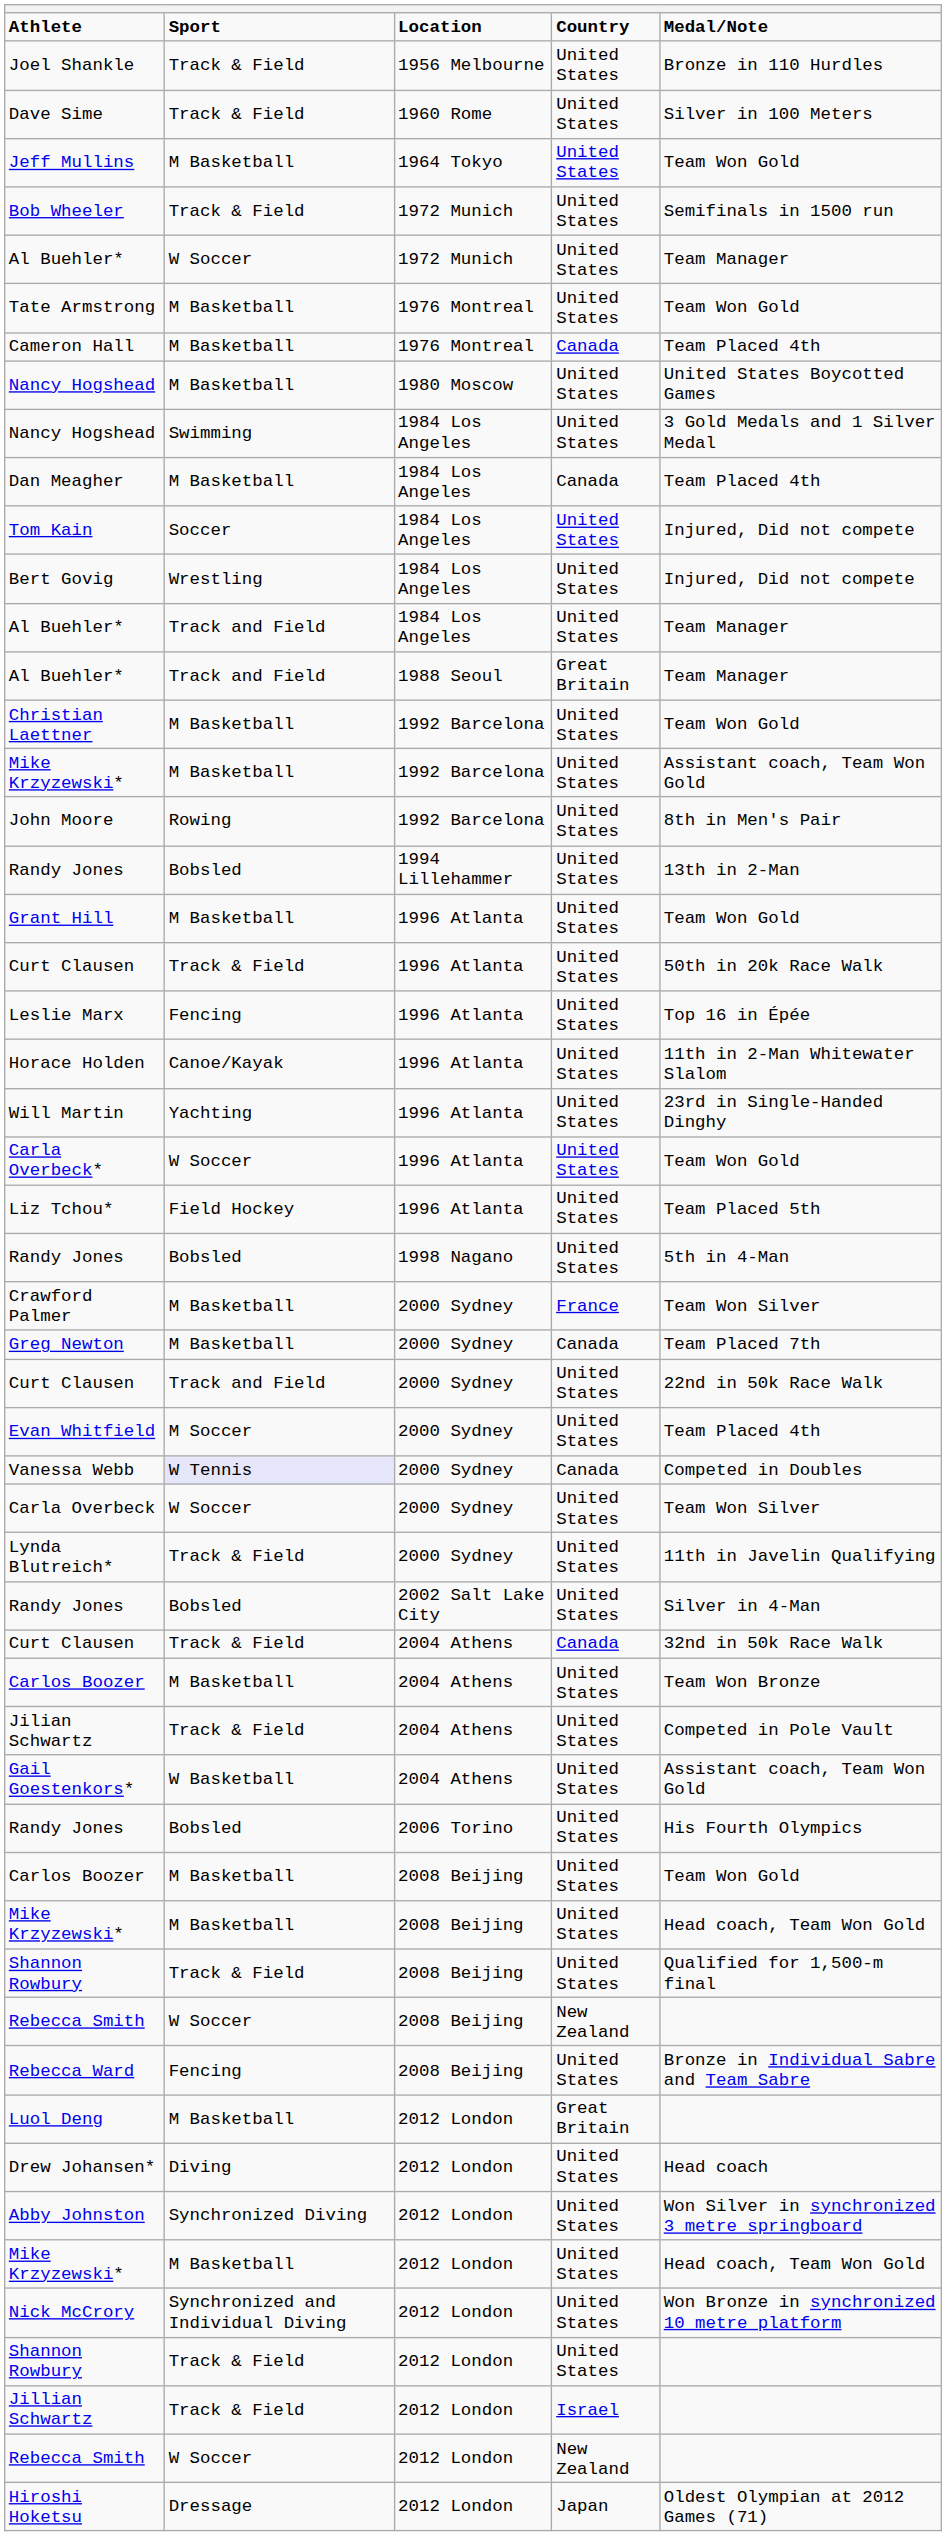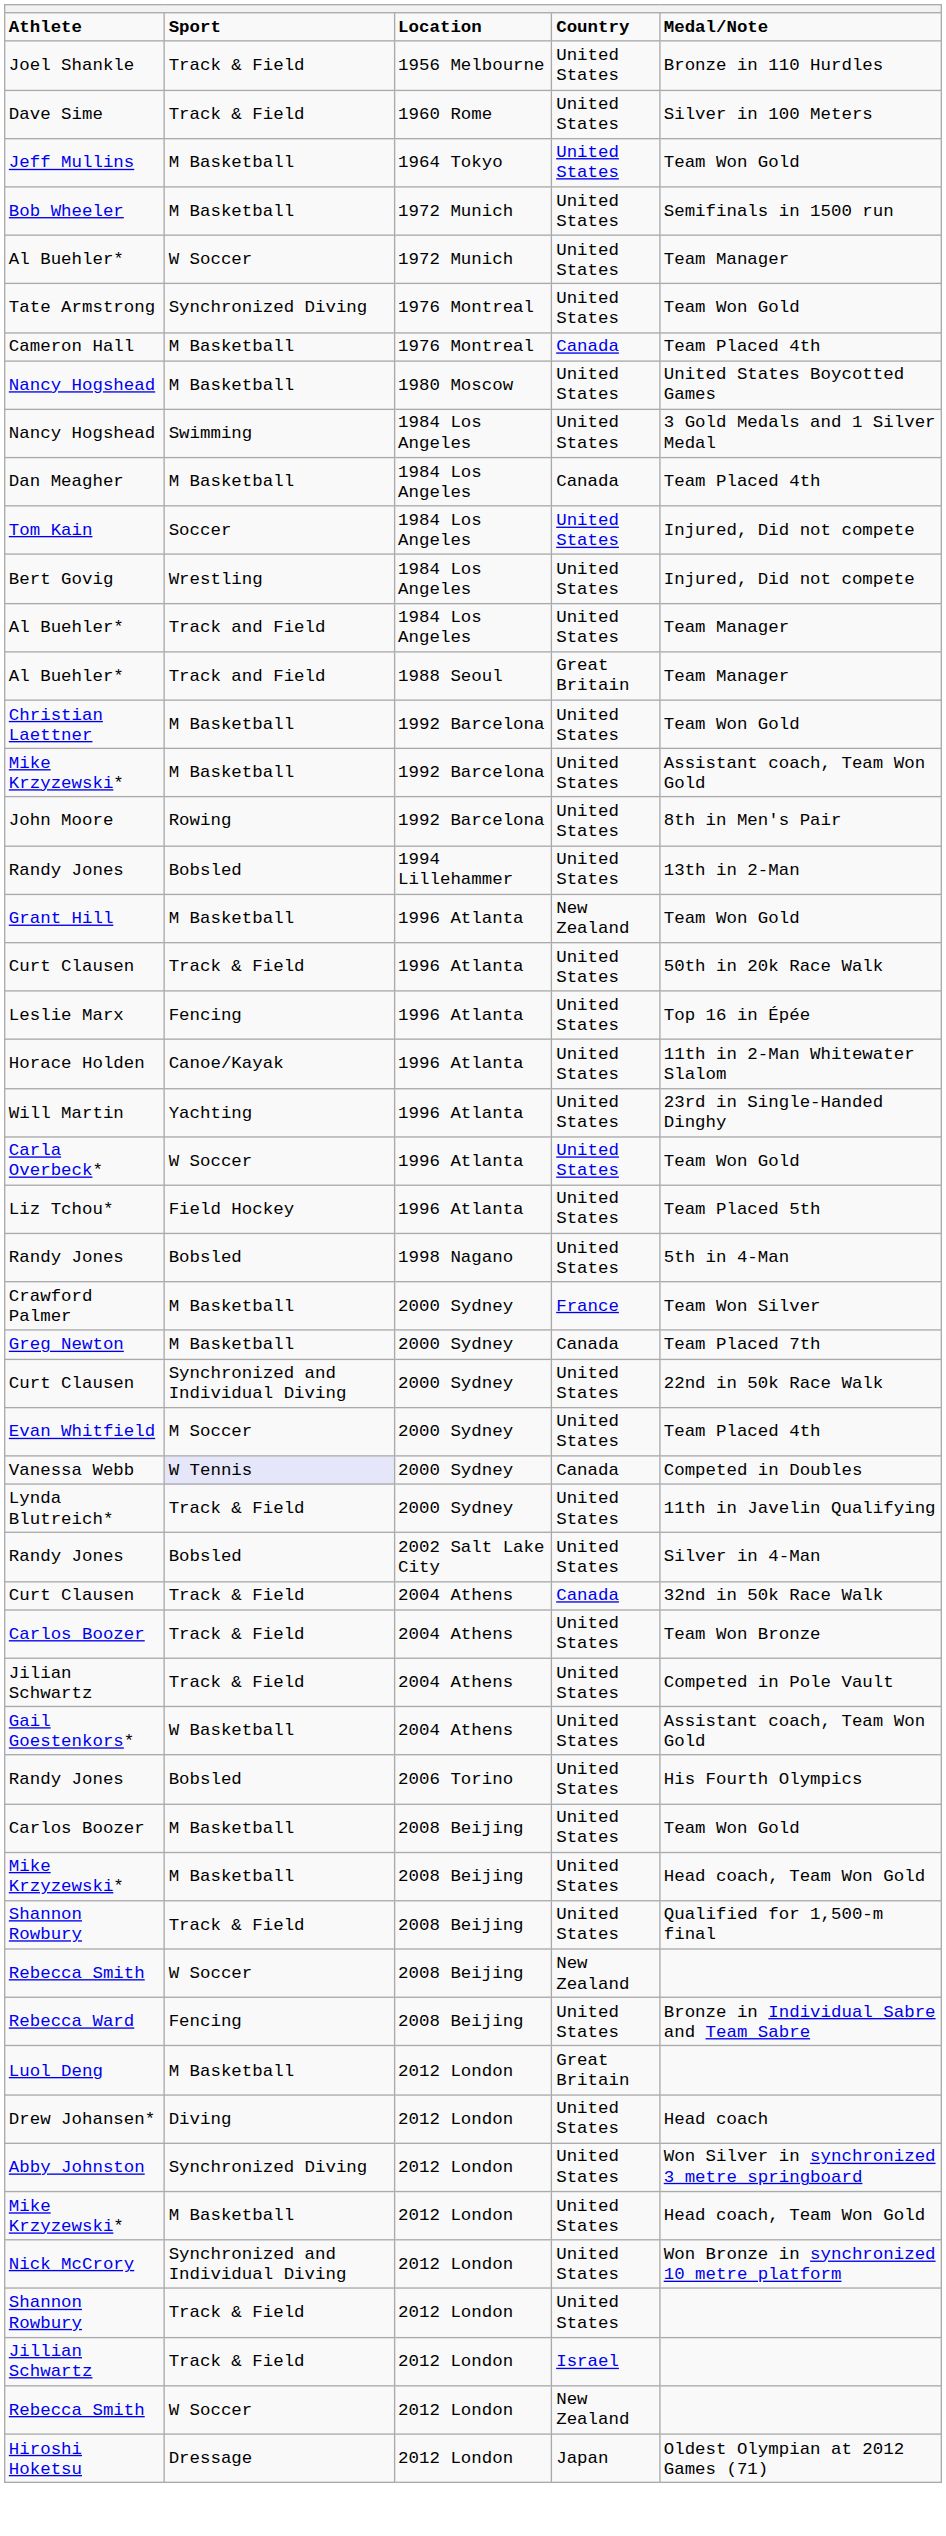(237, 211) Track & Field -> (231, 211) M Basketball
(231, 308) M Basketball -> (268, 308) Synchronized Diving
(588, 918) United States -> (593, 918) New Zealand
(247, 1383) Track and Field -> (258, 1383) Synchronized and Individual Diving
- row: (82, 1509)
(231, 1682) M Basketball -> (237, 1634) Track & Field
